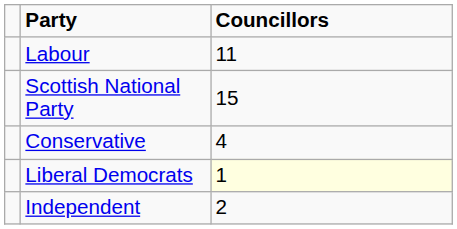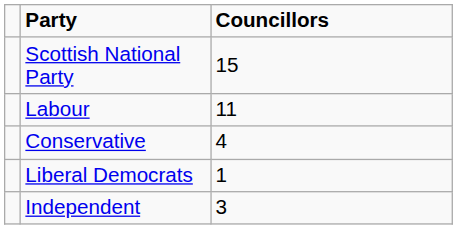rows swapped: (103, 97) <-> (58, 53)
(221, 175) lightyellow background -> (221, 175) no background
(221, 207) 2 -> (221, 207) 3
